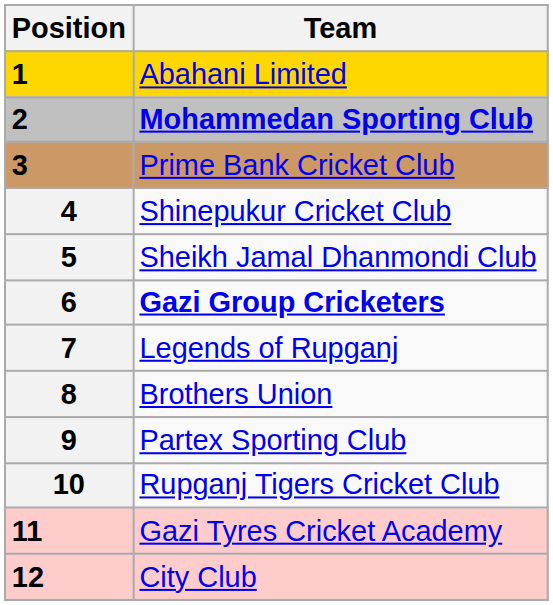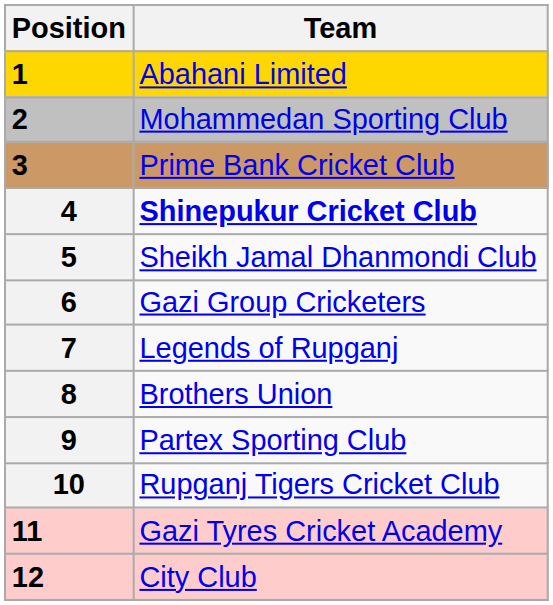(336, 120) bold -> (324, 120) normal
(295, 211) normal -> (308, 211) bold
(292, 303) bold -> (283, 303) normal
